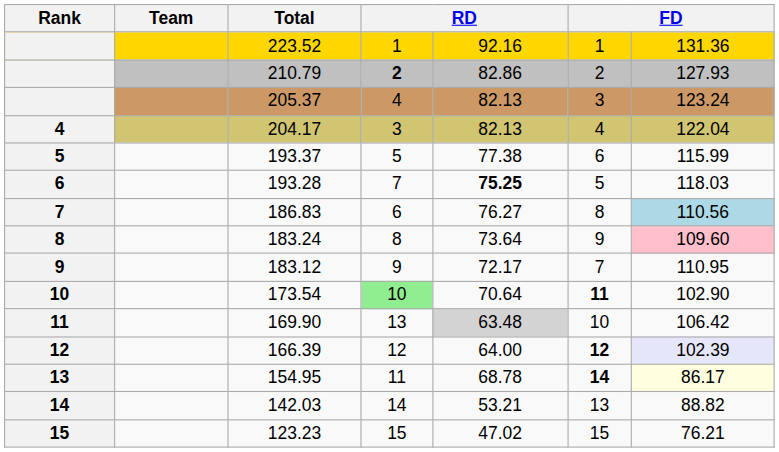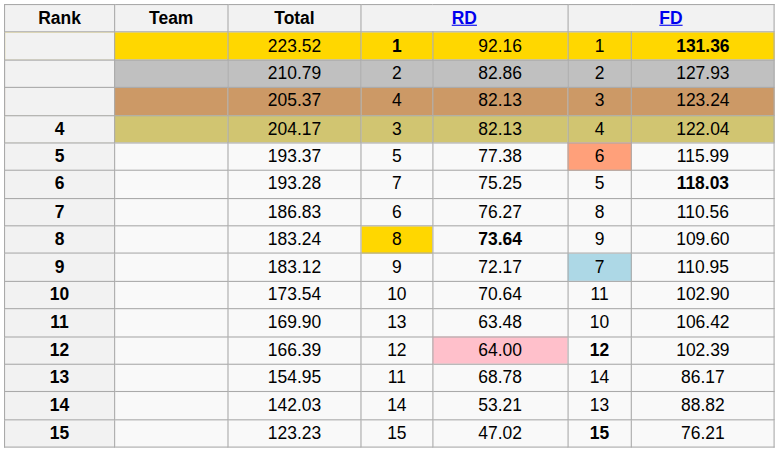(397, 45) normal -> (397, 45) bold
(703, 45) normal -> (703, 45) bold
(397, 73) bold -> (397, 73) normal
(600, 156) no background -> (600, 156) lightsalmon background
(500, 184) bold -> (500, 184) normal
(703, 184) normal -> (703, 184) bold
(703, 211) lightblue background -> (703, 211) no background
(397, 239) no background -> (397, 239) gold background
(500, 239) normal -> (500, 239) bold
(703, 239) pink background -> (703, 239) no background
(600, 267) no background -> (600, 267) lightblue background
(397, 294) lightgreen background -> (397, 294) no background
(600, 294) bold -> (600, 294) normal
(500, 322) lightgrey background -> (500, 322) no background
(500, 350) no background -> (500, 350) pink background
(703, 350) lavender background -> (703, 350) no background
(600, 377) bold -> (600, 377) normal
(703, 377) lightyellow background -> (703, 377) no background
(600, 433) normal -> (600, 433) bold
